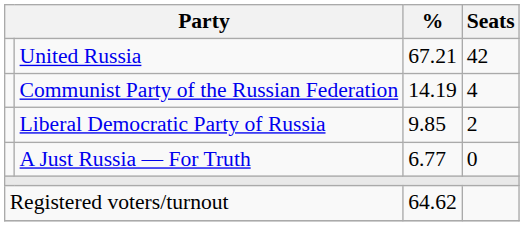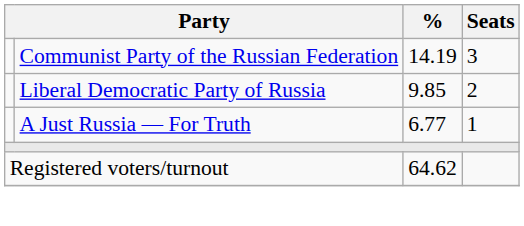- row: (81, 55)
(472, 90) 4 -> (472, 55) 3
(472, 158) 0 -> (472, 124) 1
